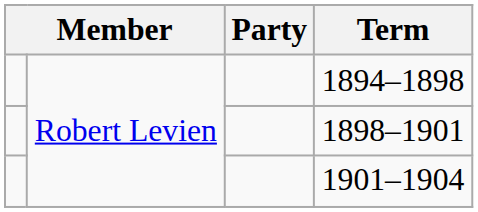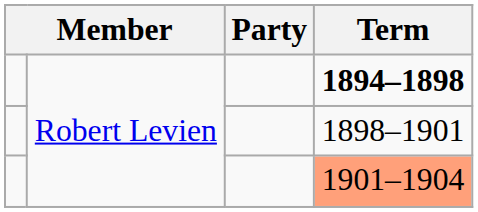(393, 79) normal -> (393, 79) bold
(393, 180) no background -> (393, 180) lightsalmon background
